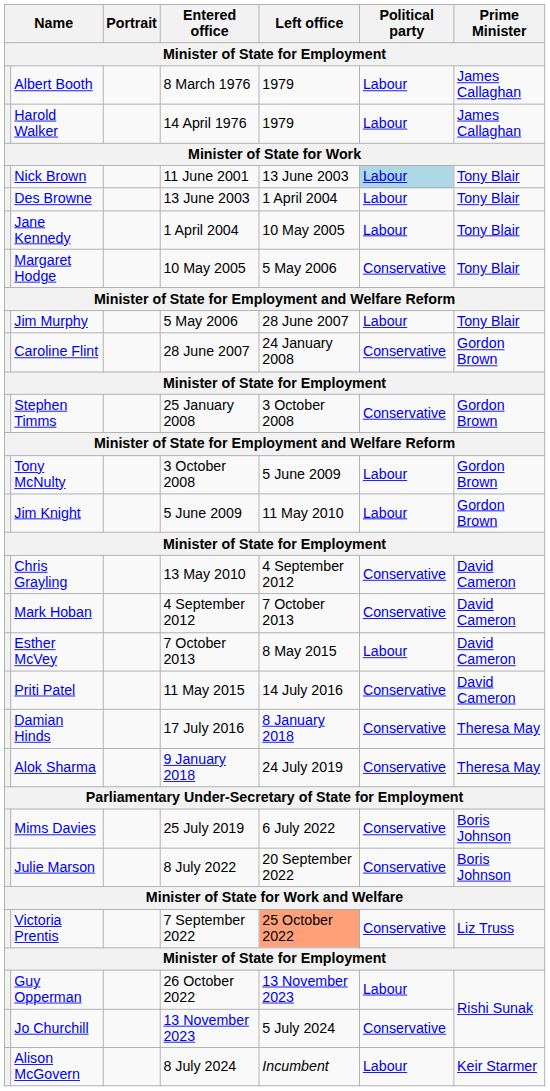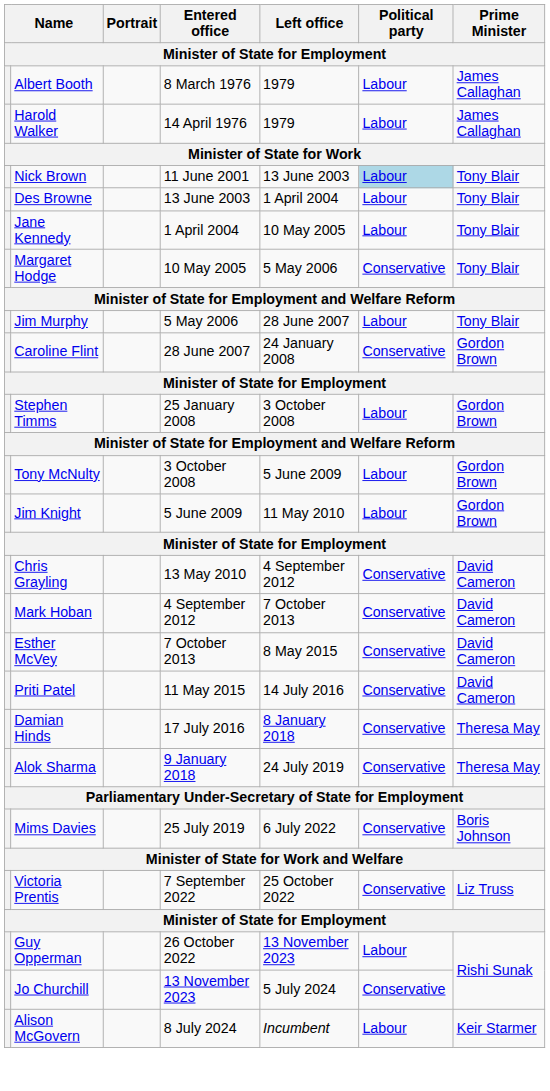(404, 413) Conservative -> (385, 413) Labour
(385, 651) Labour -> (404, 651) Conservative
- row: (55, 867)
(298, 928) lightsalmon background -> (298, 889) no background
